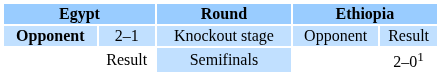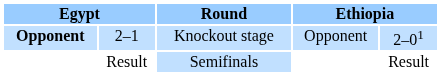(409, 36) Result -> (409, 38) 2–01
(409, 60) 2–01 -> (409, 62) Result
